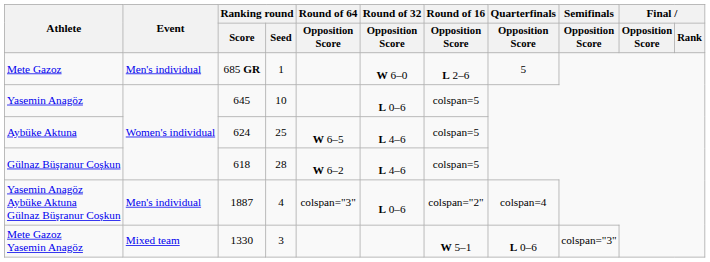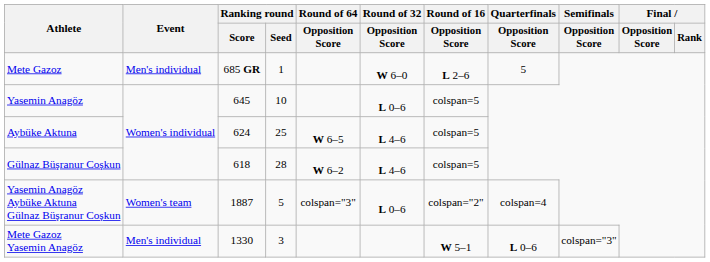(163, 203) Men's individual -> (159, 203) Women's team
(281, 203) 4 -> (281, 203) 5
(153, 241) Mixed team -> (163, 241) Men's individual
